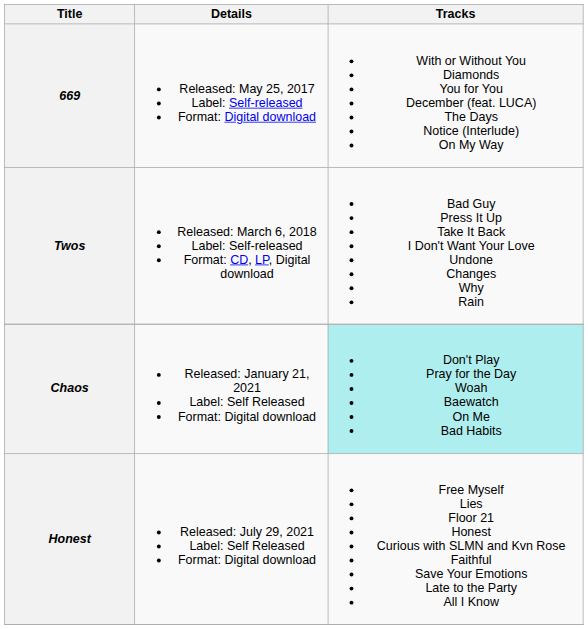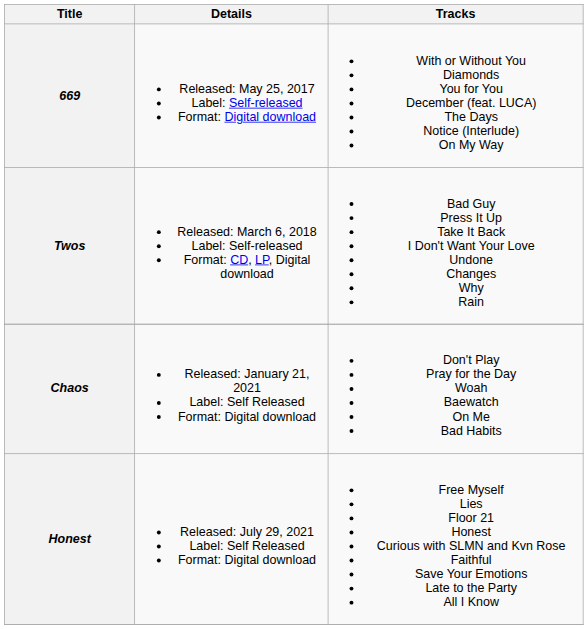(456, 396) paleturquoise background -> (456, 396) no background
